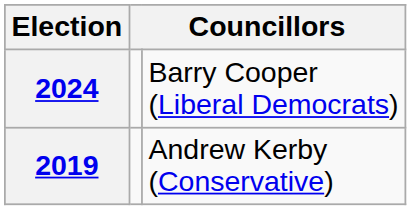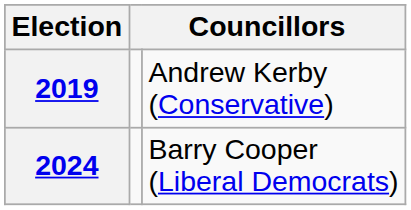rows swapped: (67, 165) <-> (67, 88)
